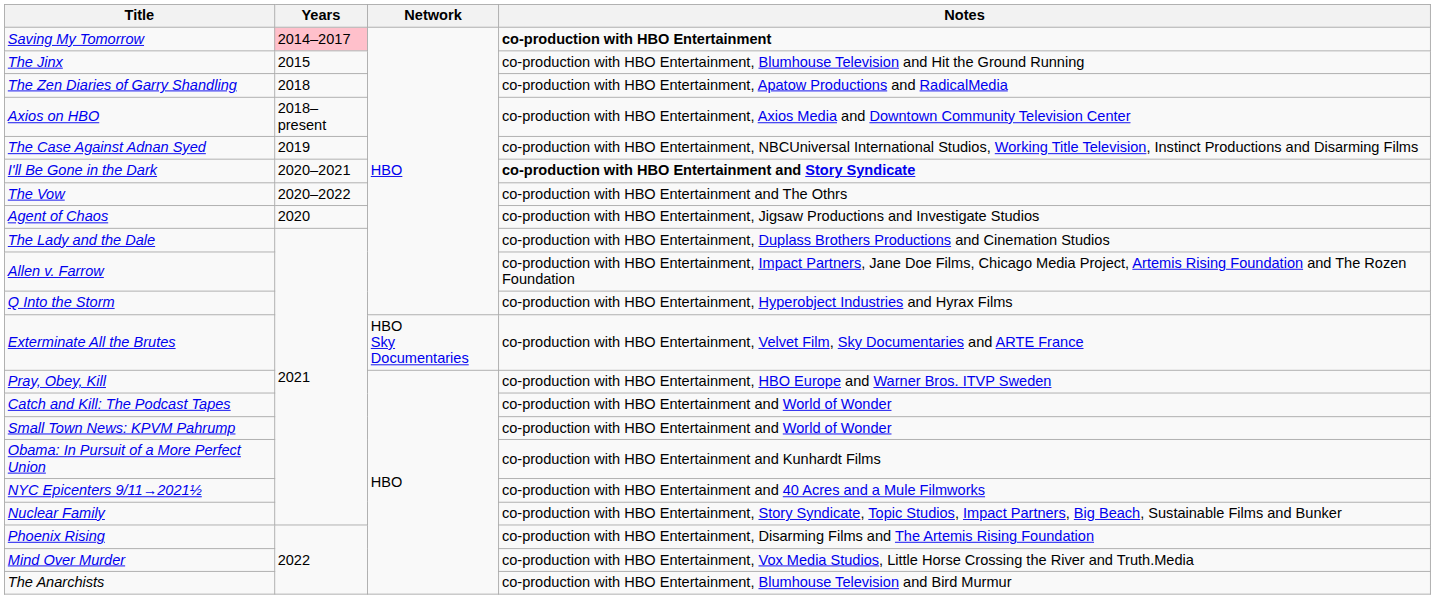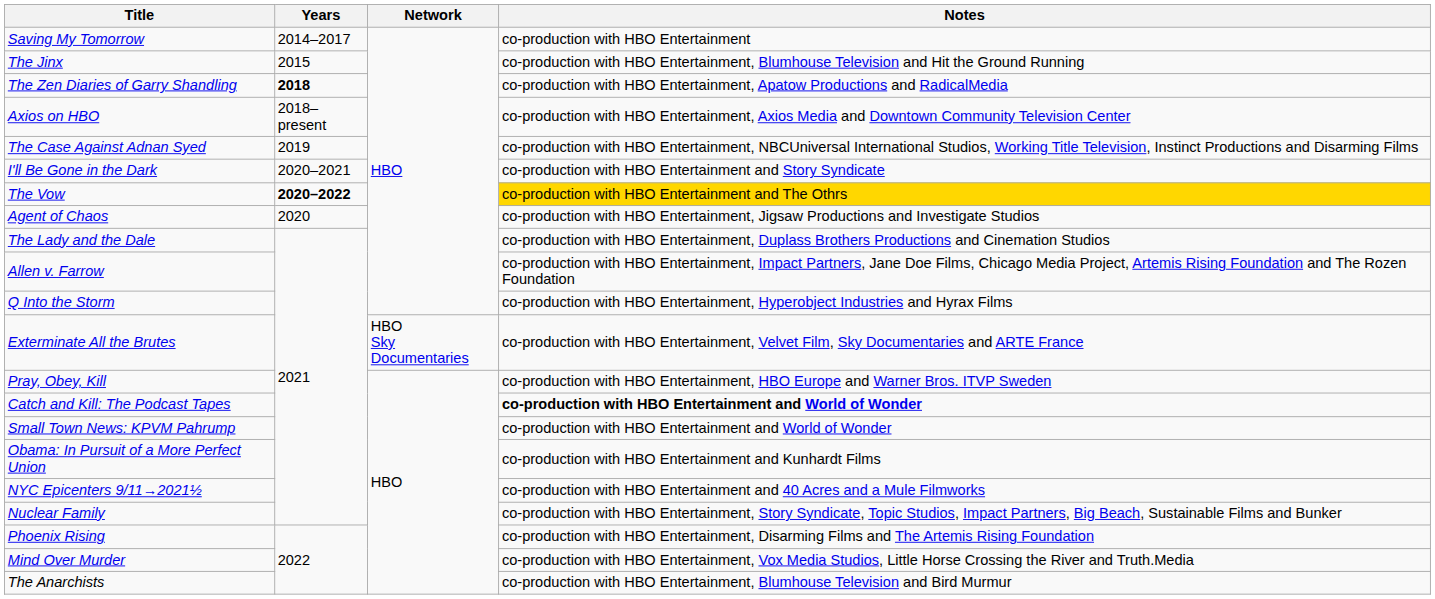(314, 39) pink background -> (314, 39) no background
(637, 39) bold -> (626, 39) normal
(294, 85) normal -> (294, 85) bold
(709, 170) bold -> (693, 170) normal
(314, 194) normal -> (314, 194) bold
(675, 194) no background -> (675, 194) gold background
(697, 404) normal -> (712, 404) bold
